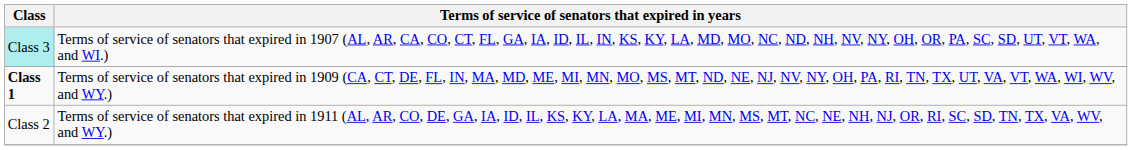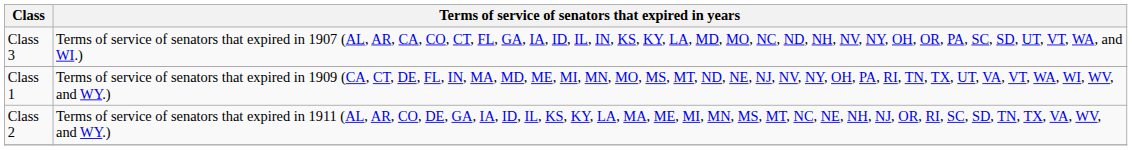(29, 46) paleturquoise background -> (23, 46) no background
(24, 85) bold -> (23, 85) normal
